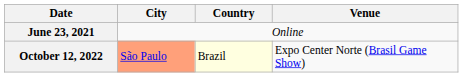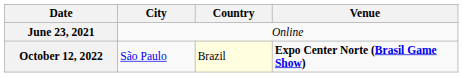(144, 56) lightsalmon background -> (144, 56) no background
(351, 56) normal -> (356, 56) bold
